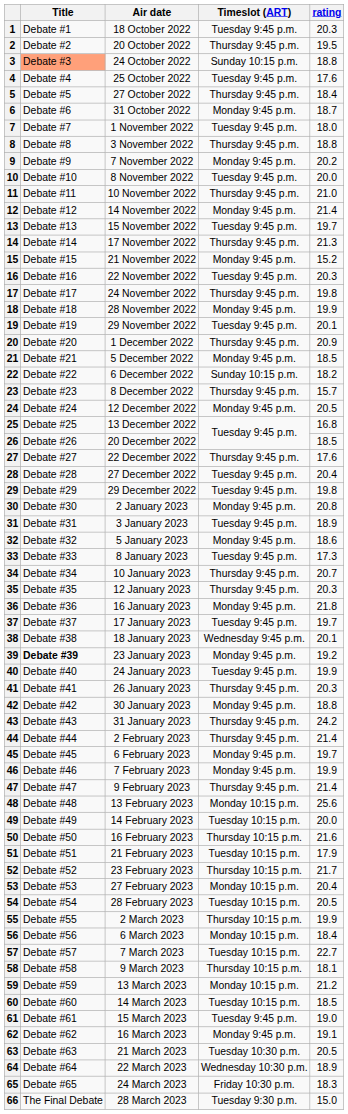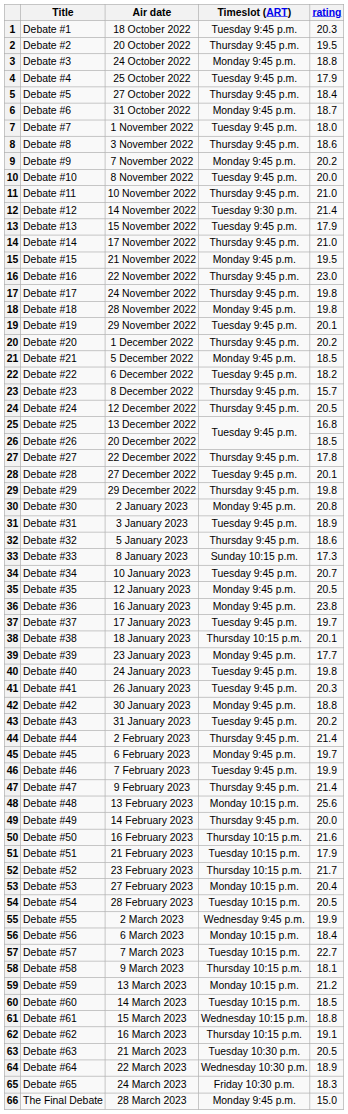(47, 62) lightsalmon background -> (47, 62) no background
(254, 62) Sunday 10:15 p.m. -> (254, 62) Monday 9:45 p.m.
(327, 78) 17.6 -> (327, 78) 17.9
(327, 144) 18.8 -> (327, 144) 18.6
(254, 210) Monday 9:45 p.m. -> (254, 210) Tuesday 9:30 p.m.
(327, 227) 19.7 -> (327, 227) 17.9
(327, 243) 21.3 -> (327, 243) 21.0
(327, 260) 15.2 -> (327, 260) 19.5
(254, 276) Tuesday 9:45 p.m. -> (254, 276) Thursday 9:45 p.m.
(327, 276) 20.3 -> (327, 276) 23.0
(327, 309) 19.9 -> (327, 309) 19.8
(327, 342) 20.9 -> (327, 342) 20.2
(254, 375) Sunday 10:15 p.m. -> (254, 375) Tuesday 9:45 p.m.
(254, 408) Monday 9:45 p.m. -> (254, 408) Thursday 9:45 p.m.
(327, 458) 17.6 -> (327, 458) 17.8
(327, 474) 20.4 -> (327, 474) 20.1
(254, 491) Tuesday 9:45 p.m. -> (254, 491) Thursday 9:45 p.m.
(254, 540) Monday 9:45 p.m. -> (254, 540) Thursday 9:45 p.m.
(254, 557) Tuesday 9:45 p.m. -> (254, 557) Sunday 10:15 p.m.
(254, 573) Thursday 9:45 p.m. -> (254, 573) Tuesday 9:45 p.m.
(254, 590) Thursday 9:45 p.m. -> (254, 590) Monday 9:45 p.m.
(327, 590) 20.3 -> (327, 590) 20.5
(327, 606) 21.8 -> (327, 606) 23.8
(254, 639) Wednesday 9:45 p.m. -> (254, 639) Thursday 10:15 p.m.
(51, 656) bold -> (50, 656) normal
(327, 656) 19.2 -> (327, 656) 17.7
(327, 672) 19.9 -> (327, 672) 19.8
(254, 688) Thursday 9:45 p.m. -> (254, 688) Tuesday 9:45 p.m.
(254, 721) Thursday 9:45 p.m. -> (254, 721) Tuesday 9:45 p.m.
(327, 721) 24.2 -> (327, 721) 20.2
(254, 771) Monday 9:45 p.m. -> (254, 771) Tuesday 9:45 p.m.
(254, 820) Tuesday 10:15 p.m. -> (254, 820) Thursday 9:45 p.m.
(254, 919) Thursday 10:15 p.m. -> (254, 919) Wednesday 9:45 p.m.
(254, 1018) Tuesday 9:45 p.m. -> (254, 1018) Wednesday 10:15 p.m.
(327, 1018) 19.0 -> (327, 1018) 18.8
(254, 1035) Monday 9:45 p.m. -> (254, 1035) Thursday 10:15 p.m.
(254, 1101) Tuesday 9:30 p.m. -> (254, 1101) Monday 9:45 p.m.
